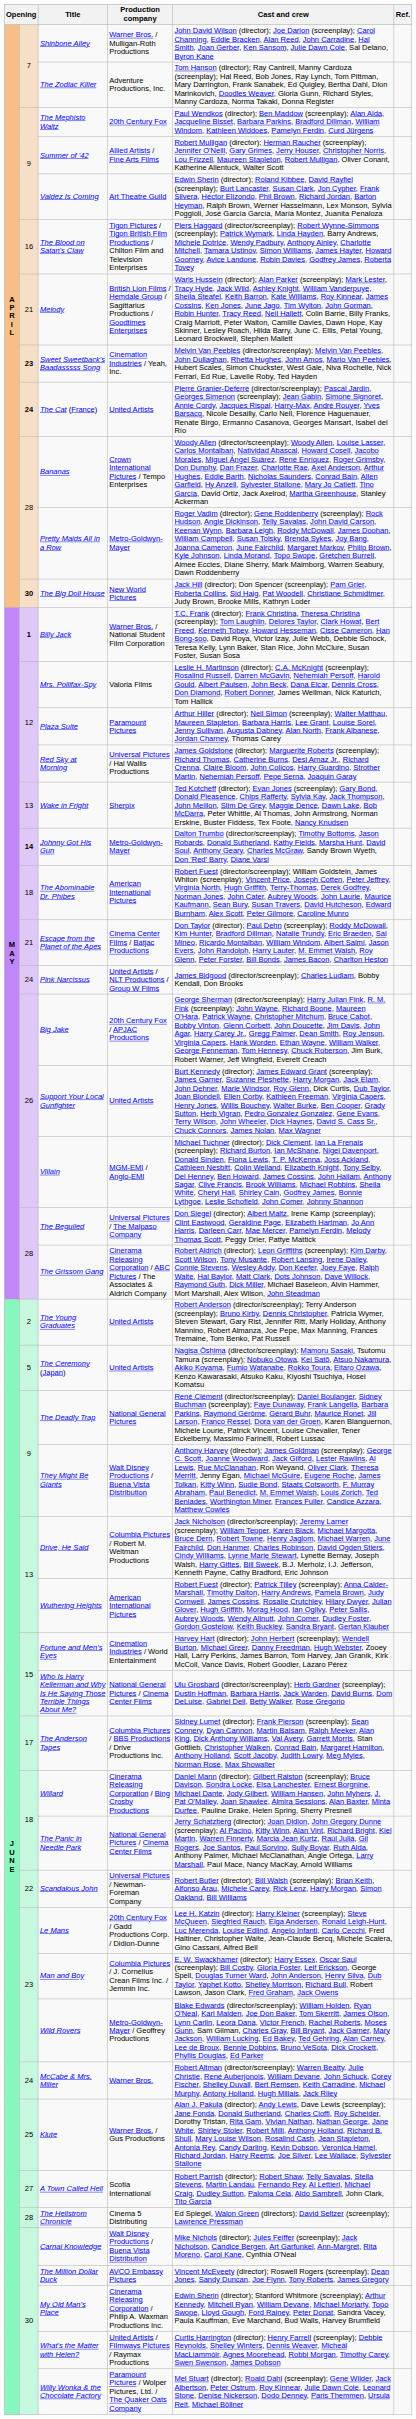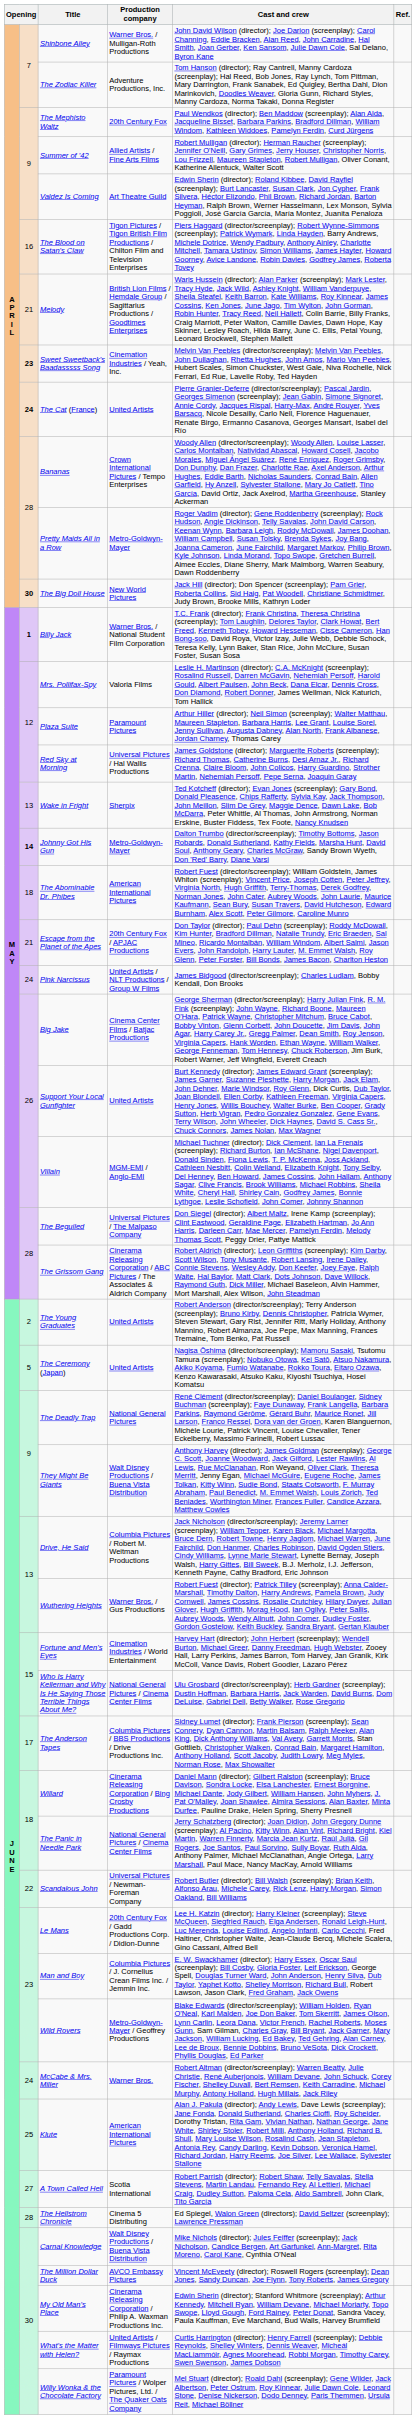(134, 942) Cinema Center Films / Batjac Productions -> (138, 942) 20th Century Fox / APJAC Productions
(138, 1030) 20th Century Fox / APJAC Productions -> (134, 1030) Cinema Center Films / Batjac Productions
(130, 1606) American International Pictures -> (137, 1606) Warner Bros. / Gus Productions
(137, 2134) Warner Bros. / Gus Productions -> (130, 2134) American International Pictures
